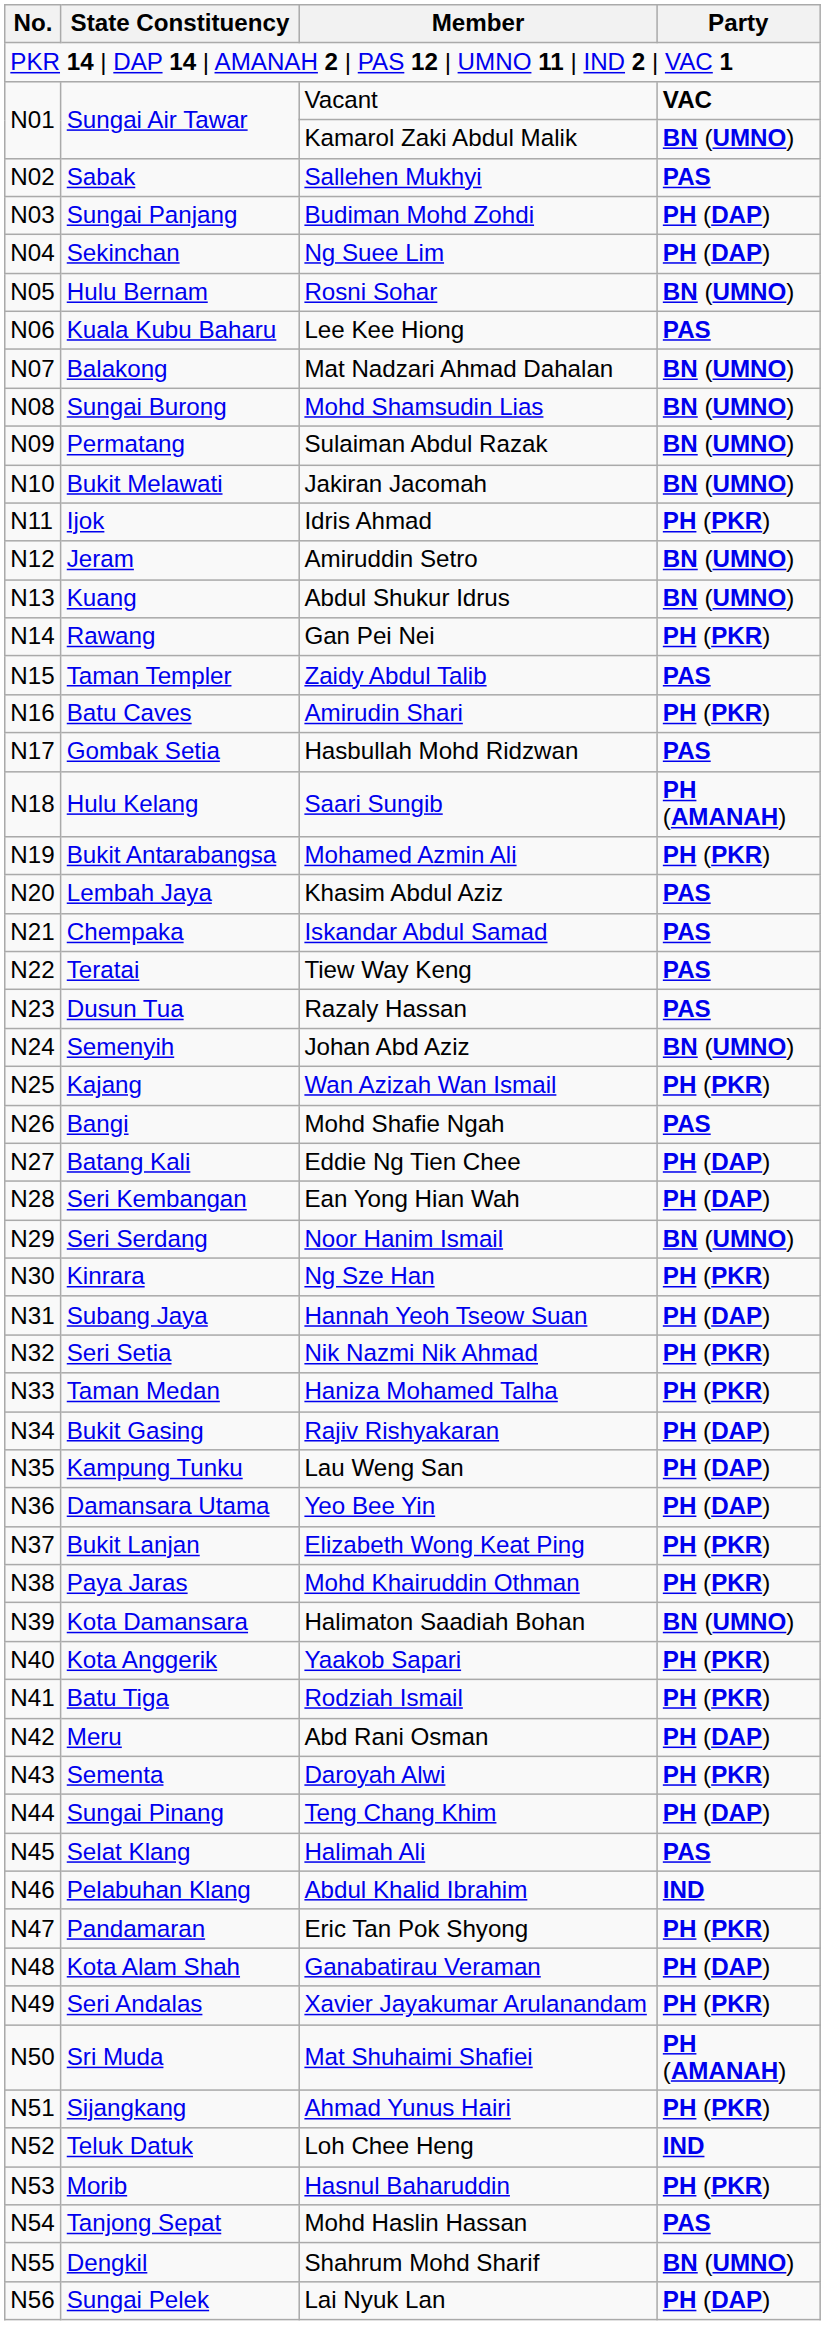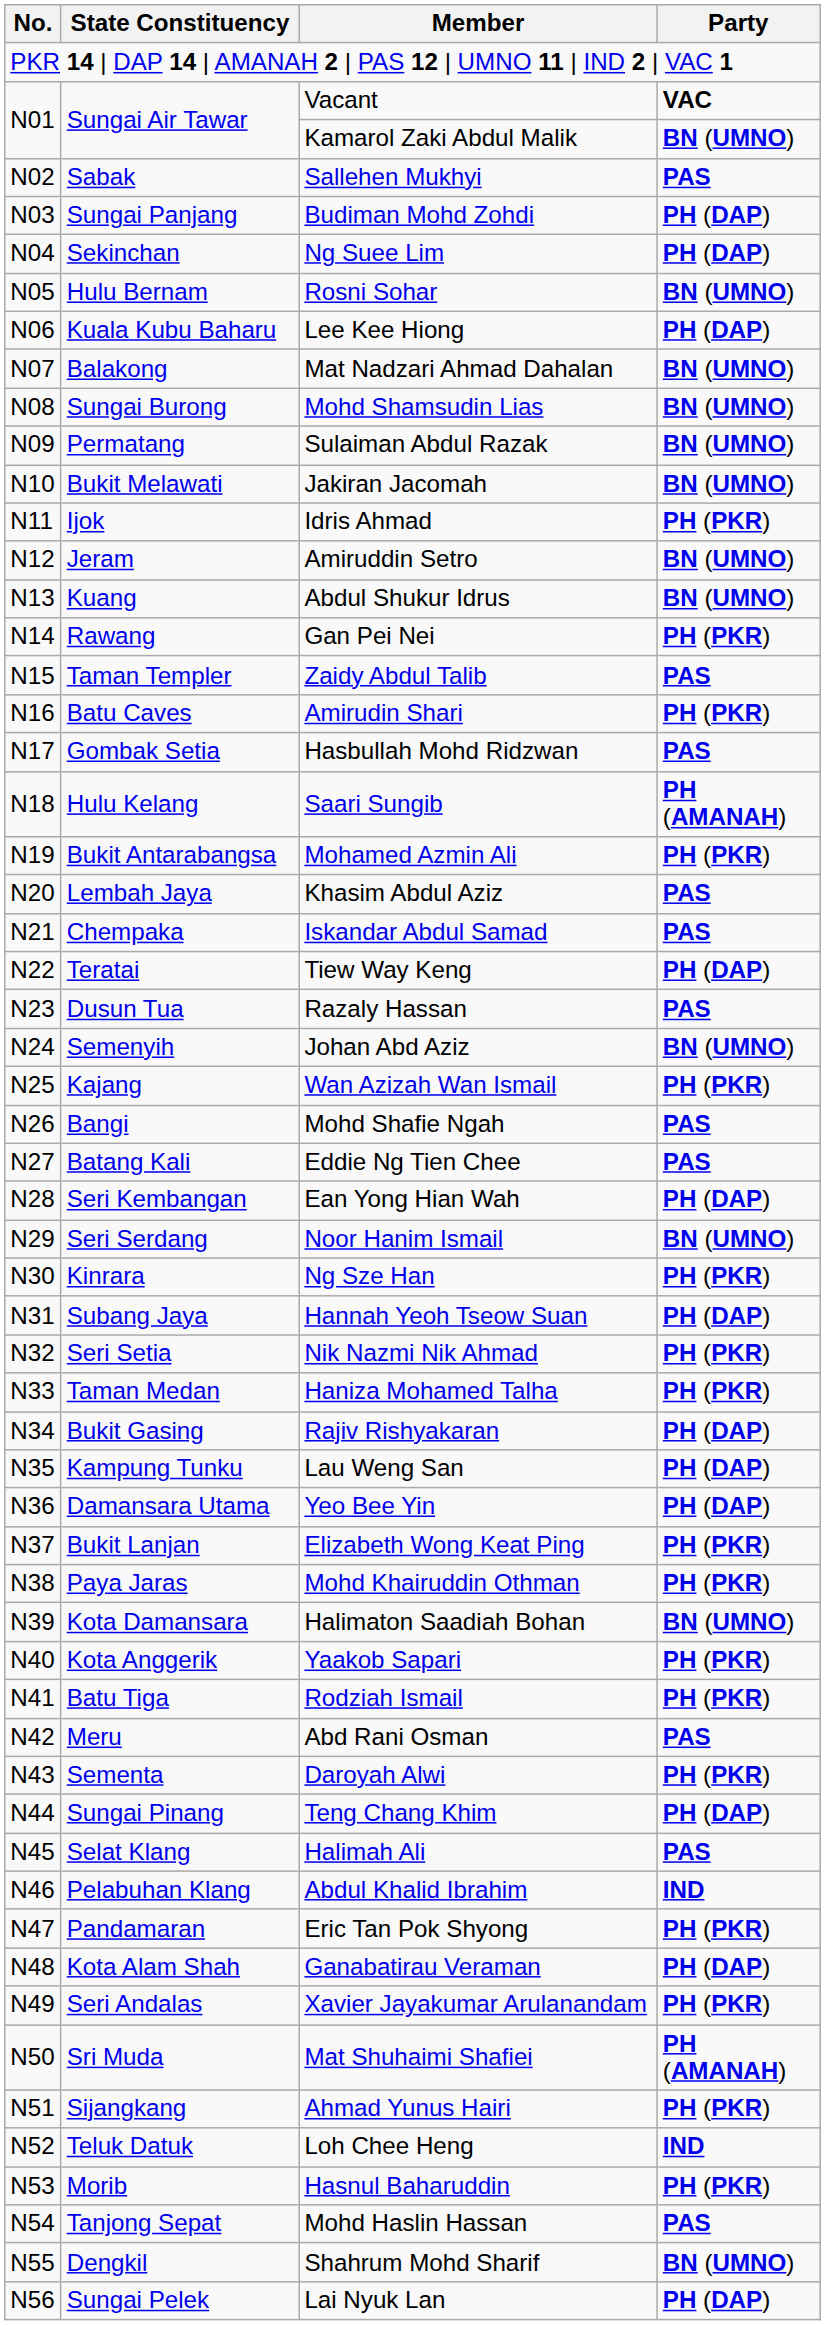(687, 330) PAS -> (717, 330) PH (DAP)
(687, 970) PAS -> (717, 970) PH (DAP)
(717, 1162) PH (DAP) -> (687, 1162) PAS
(717, 1736) PH (DAP) -> (687, 1736) PAS
